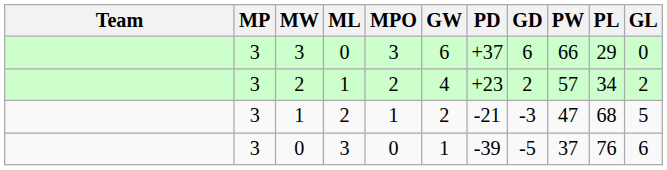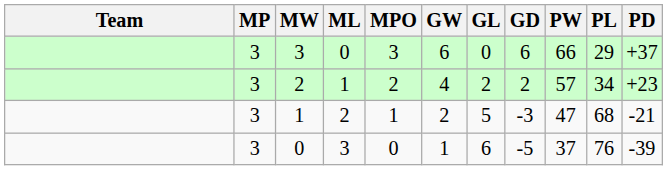columns swapped: (643, 20) <-> (487, 20)
